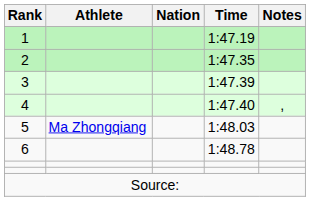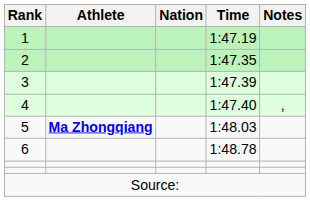(98, 127) normal -> (101, 127) bold
